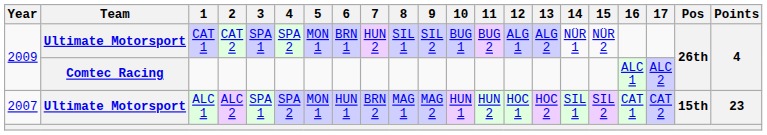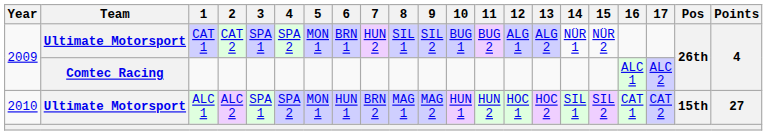(23, 107) 2007 -> (23, 107) 2010
(737, 107) 23 -> (737, 107) 27
